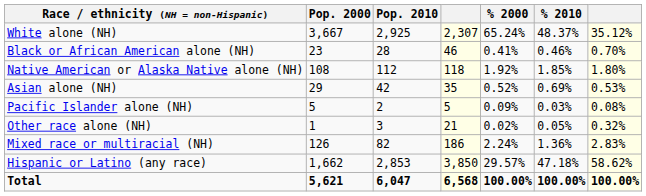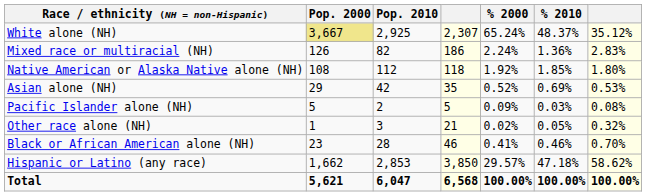(326, 32) no background -> (326, 32) khaki background
rows swapped: (131, 51) <-> (110, 144)
